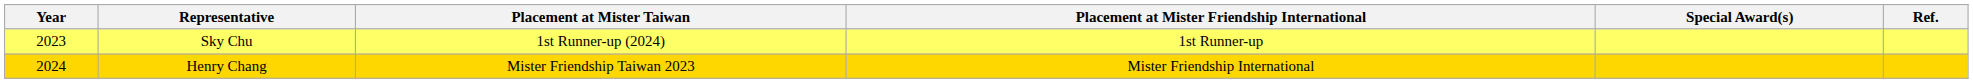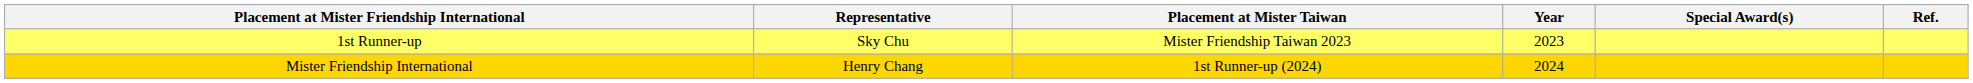columns swapped: (51, 16) <-> (1221, 16)
(601, 41) 1st Runner-up (2024) -> (1257, 41) Mister Friendship Taiwan 2023
(601, 65) Mister Friendship Taiwan 2023 -> (1257, 65) 1st Runner-up (2024)
